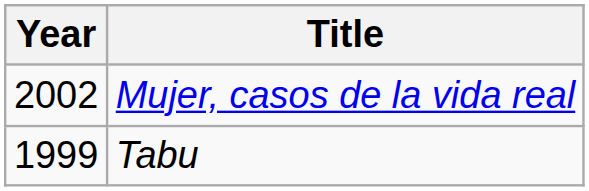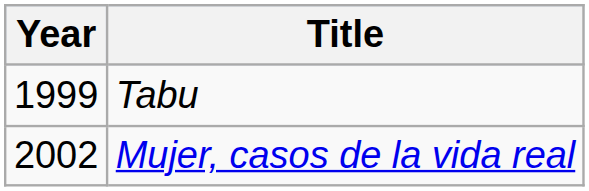rows swapped: (157, 154) <-> (346, 94)
